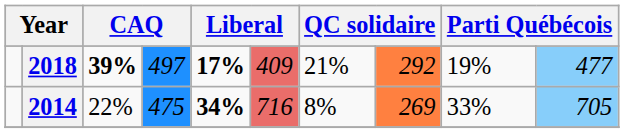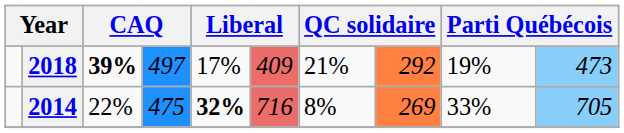(220, 66) bold -> (218, 66) normal
(594, 66) 477 -> (594, 66) 473
(220, 106) 34% -> (220, 106) 32%
